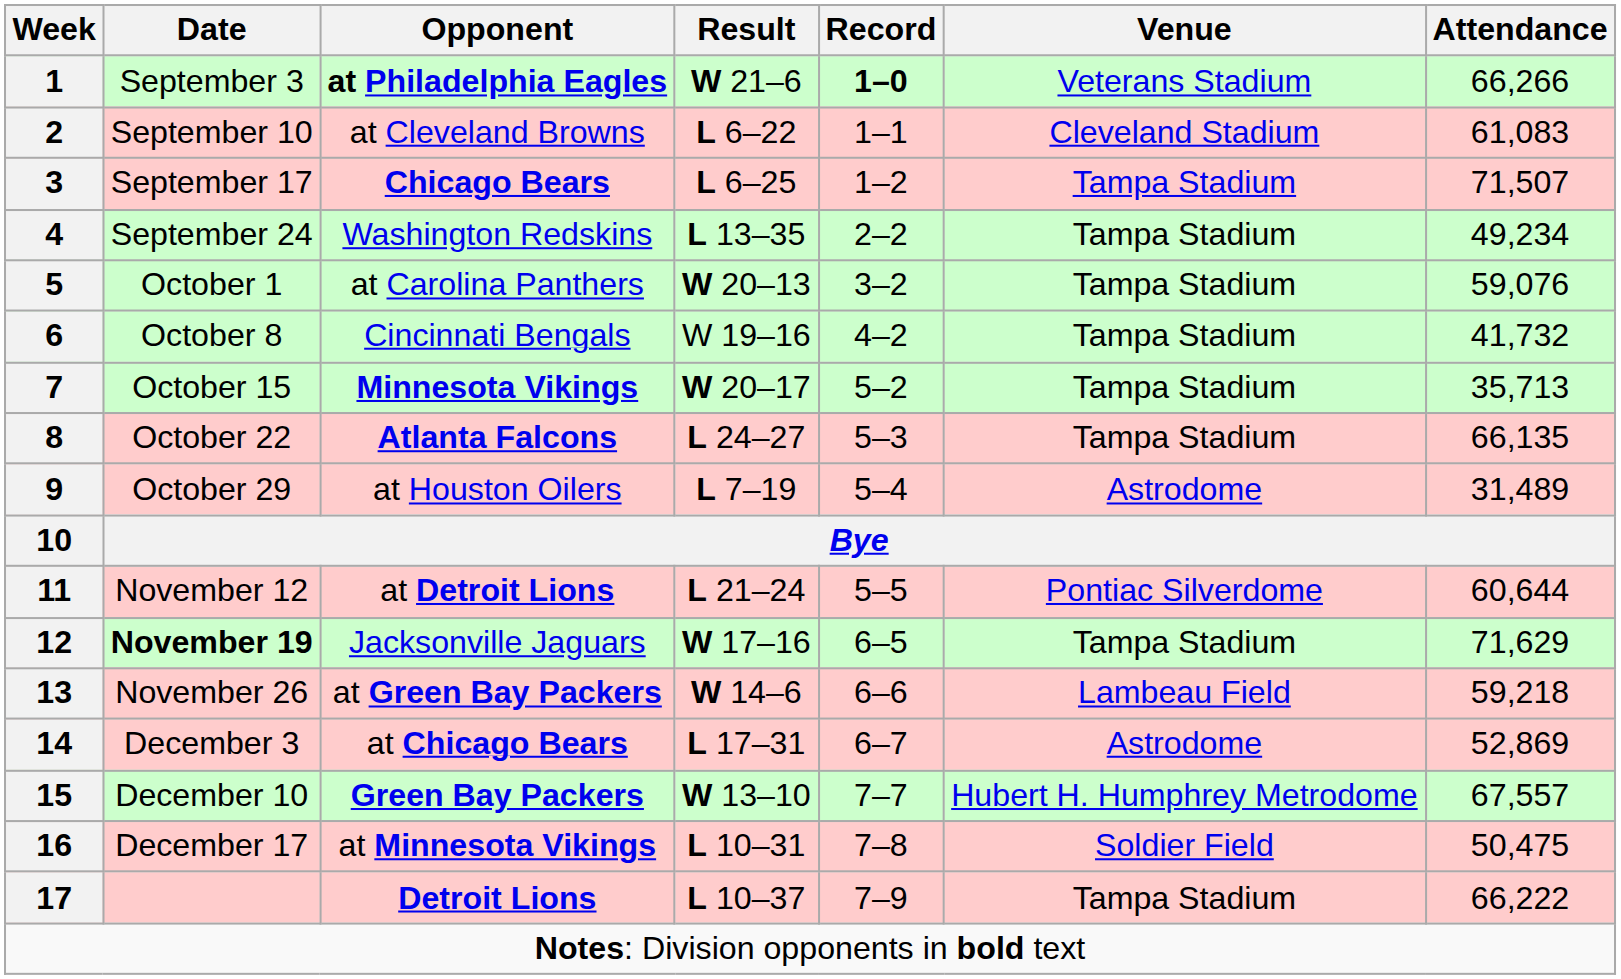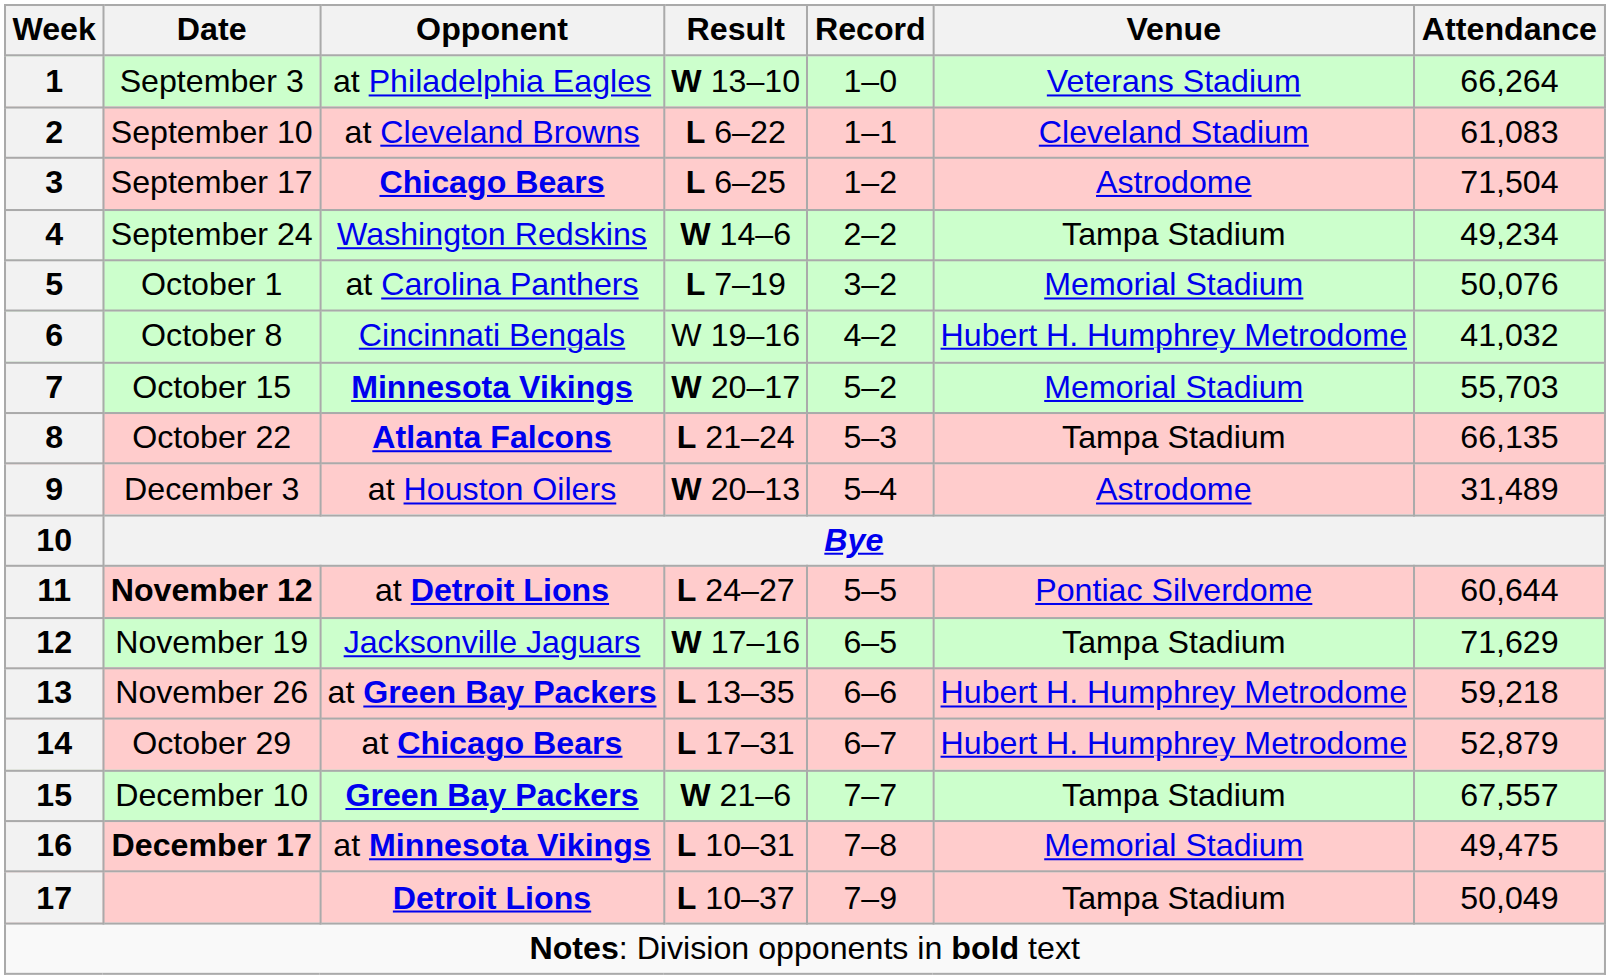(497, 81) bold -> (492, 81) normal
(746, 81) W 21–6 -> (736, 81) W 13–10
(881, 81) bold -> (870, 81) normal
(1520, 81) 66,266 -> (1509, 81) 66,264
(1184, 183) Tampa Stadium -> (1174, 183) Astrodome
(1520, 183) 71,507 -> (1509, 183) 71,504
(746, 234) L 13–35 -> (736, 234) W 14–6
(746, 285) W 20–13 -> (736, 285) L 7–19
(1184, 285) Tampa Stadium -> (1174, 285) Memorial Stadium
(1520, 285) 59,076 -> (1509, 285) 50,076
(1184, 336) Tampa Stadium -> (1174, 336) Hubert H. Humphrey Metrodome
(1520, 336) 41,732 -> (1509, 336) 41,032
(1184, 387) Tampa Stadium -> (1174, 387) Memorial Stadium
(1520, 387) 35,713 -> (1509, 387) 55,703
(746, 438) L 24–27 -> (736, 438) L 21–24
(212, 489) October 29 -> (212, 489) December 3
(746, 489) L 7–19 -> (736, 489) W 20–13
(212, 591) normal -> (212, 591) bold
(746, 591) L 21–24 -> (736, 591) L 24–27
(212, 642) bold -> (212, 642) normal
(746, 693) W 14–6 -> (736, 693) L 13–35
(1184, 693) Lambeau Field -> (1174, 693) Hubert H. Humphrey Metrodome
(212, 744) December 3 -> (212, 744) October 29
(1184, 744) Astrodome -> (1174, 744) Hubert H. Humphrey Metrodome
(1520, 744) 52,869 -> (1509, 744) 52,879
(746, 795) W 13–10 -> (736, 795) W 21–6
(1184, 795) Hubert H. Humphrey Metrodome -> (1174, 795) Tampa Stadium
(212, 846) normal -> (212, 846) bold
(1184, 846) Soldier Field -> (1174, 846) Memorial Stadium
(1520, 846) 50,475 -> (1509, 846) 49,475
(1520, 897) 66,222 -> (1509, 897) 50,049
